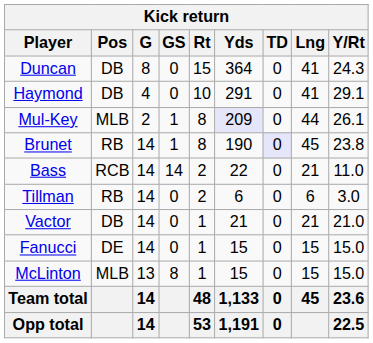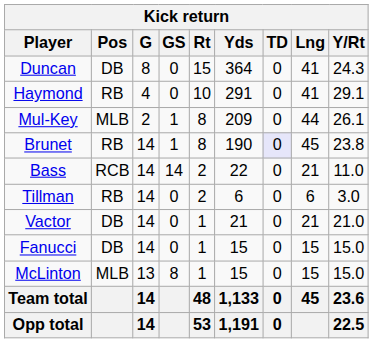(112, 94) DB -> (112, 94) RB
(239, 119) lavender background -> (239, 119) no background
(112, 247) DE -> (112, 247) DB
